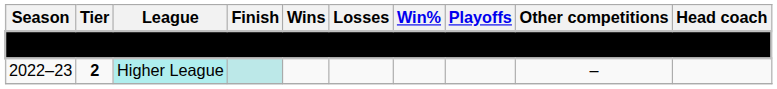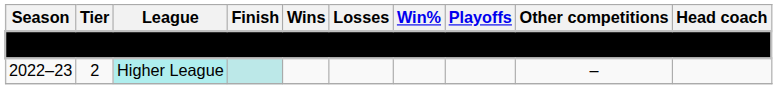(95, 71) bold -> (95, 71) normal
